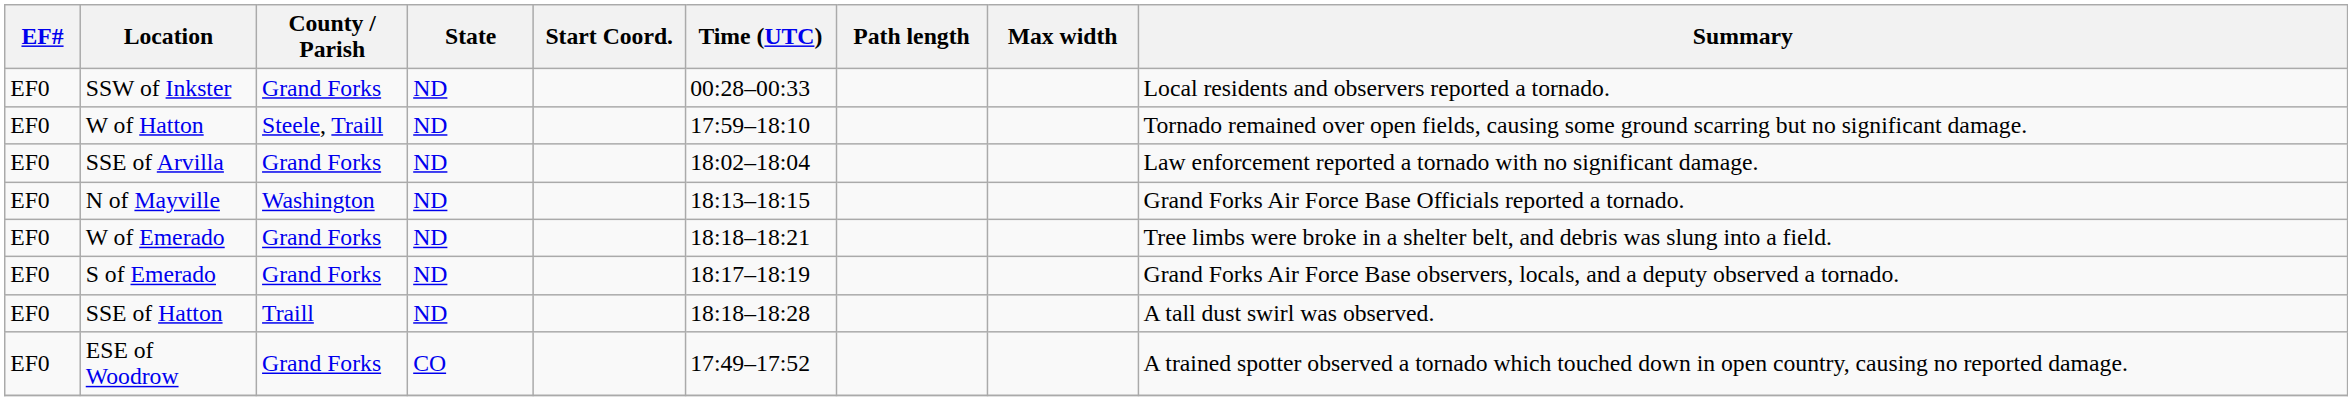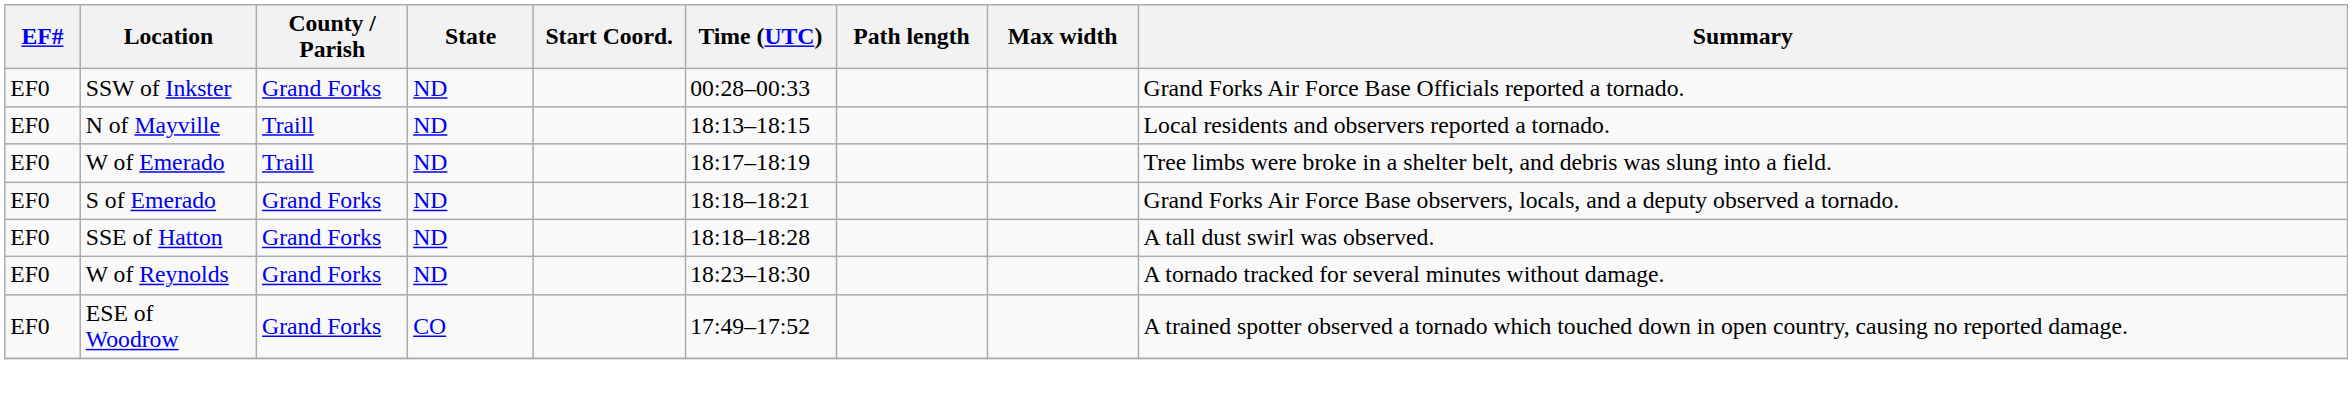(1377, 87) Local residents and observers reported a tornado. -> (1414, 87) Grand Forks Air Force Base Officials reported a tornado.
- row: (145, 125)
- row: (155, 162)
(318, 200) Washington -> (288, 125) Traill
(1414, 200) Grand Forks Air Force Base Officials reported a tornado. -> (1377, 125) Local residents and observers reported a tornado.
(322, 237) Grand Forks -> (288, 162) Traill
(750, 237) 18:18–18:21 -> (750, 162) 18:17–18:19
(750, 275) 18:17–18:19 -> (750, 200) 18:18–18:21
(288, 312) Traill -> (322, 237) Grand Forks
+ row: (157, 275)
